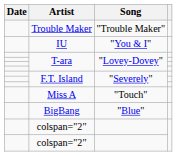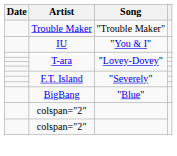- row: (62, 95)
